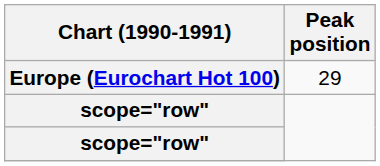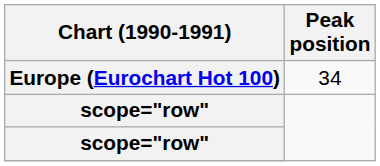(330, 77) 29 -> (330, 77) 34
